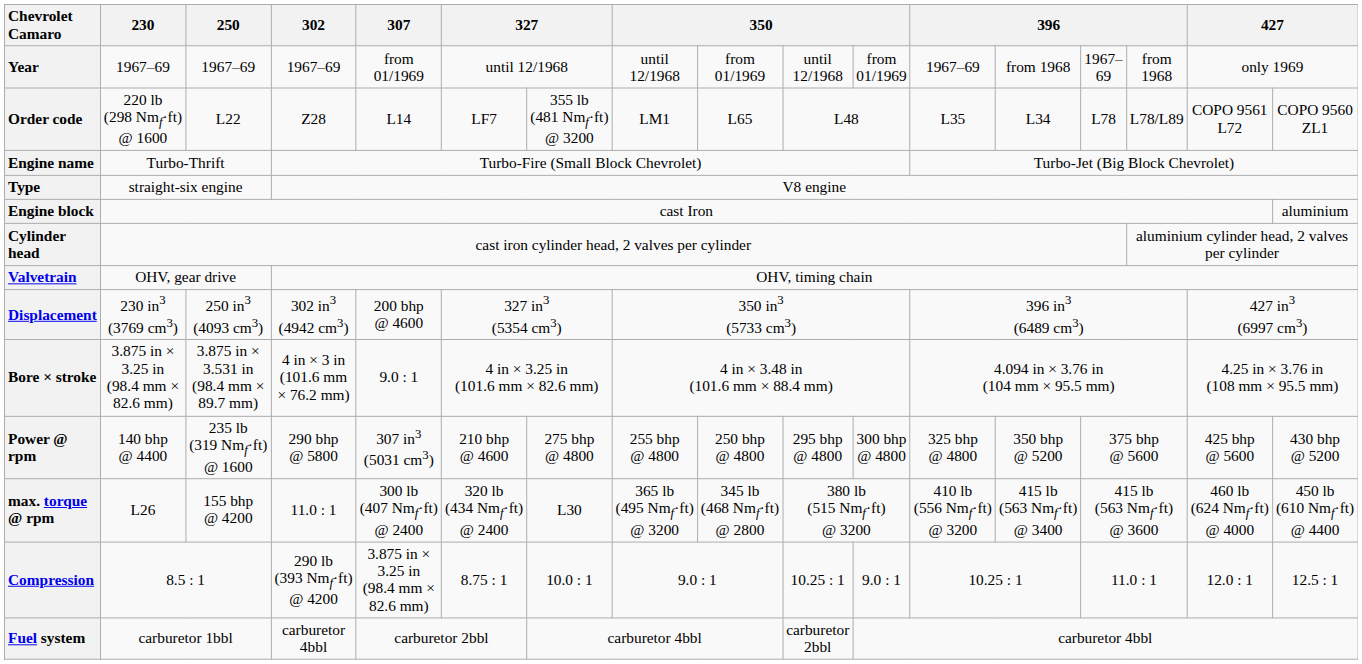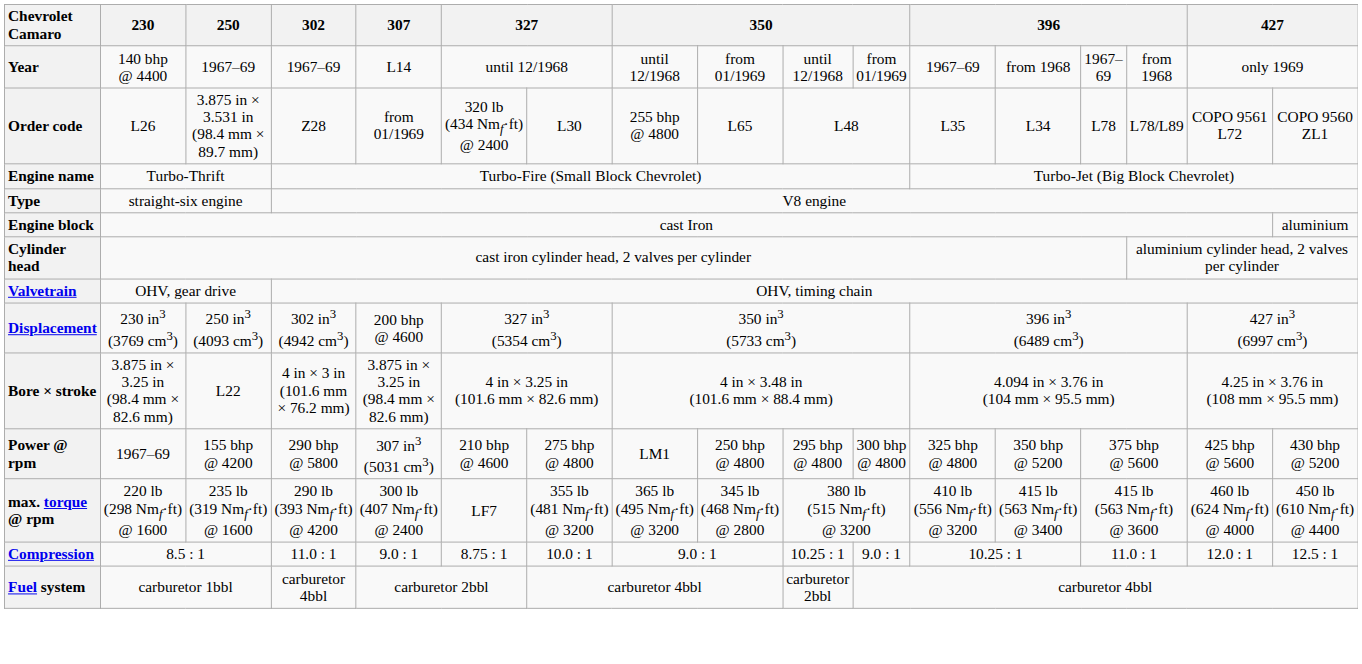(143, 66) 1967–69 -> (143, 66) 140 bhp @ 4400
(399, 66) from 01/1969 -> (399, 66) L14
(143, 119) 220 lb (298 Nmf·ft) @ 1600 -> (143, 125) L26
(228, 119) L22 -> (228, 125) 3.875 in × 3.531 in (98.4 mm × 89.7 mm)
(399, 119) L14 -> (399, 125) from 01/1969
(484, 119) LF7 -> (484, 125) 320 lb (434 Nmf·ft) @ 2400
(569, 119) 355 lb (481 Nmf·ft) @ 3200 -> (569, 125) L30
(655, 119) LM1 -> (655, 125) 255 bhp @ 4800
(228, 377) 3.875 in × 3.531 in (98.4 mm × 89.7 mm) -> (228, 391) L22
(399, 377) 9.0 : 1 -> (399, 391) 3.875 in × 3.25 in (98.4 mm × 82.6 mm)
(143, 447) 140 bhp @ 4400 -> (143, 454) 1967–69
(228, 447) 235 lb (319 Nmf·ft) @ 1600 -> (228, 454) 155 bhp @ 4200
(655, 447) 255 bhp @ 4800 -> (655, 454) LM1
(143, 510) L26 -> (143, 510) 220 lb (298 Nmf·ft) @ 1600
(228, 510) 155 bhp @ 4200 -> (228, 510) 235 lb (319 Nmf·ft) @ 1600
(314, 510) 11.0 : 1 -> (314, 510) 290 lb (393 Nmf·ft) @ 4200
(484, 510) 320 lb (434 Nmf·ft) @ 2400 -> (484, 510) LF7
(569, 510) L30 -> (569, 510) 355 lb (481 Nmf·ft) @ 3200
(314, 579) 290 lb (393 Nmf·ft) @ 4200 -> (314, 554) 11.0 : 1
(399, 579) 3.875 in × 3.25 in (98.4 mm × 82.6 mm) -> (399, 554) 9.0 : 1
